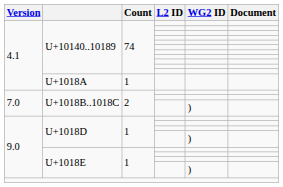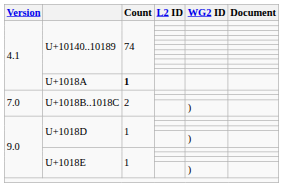(127, 81) normal -> (127, 81) bold
